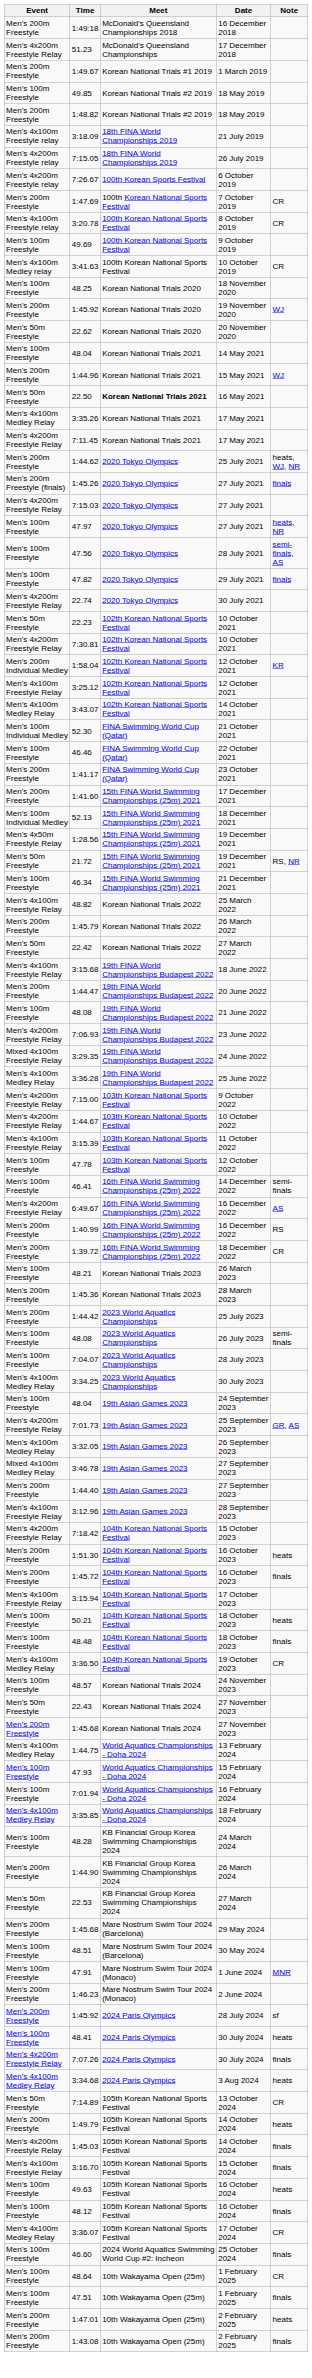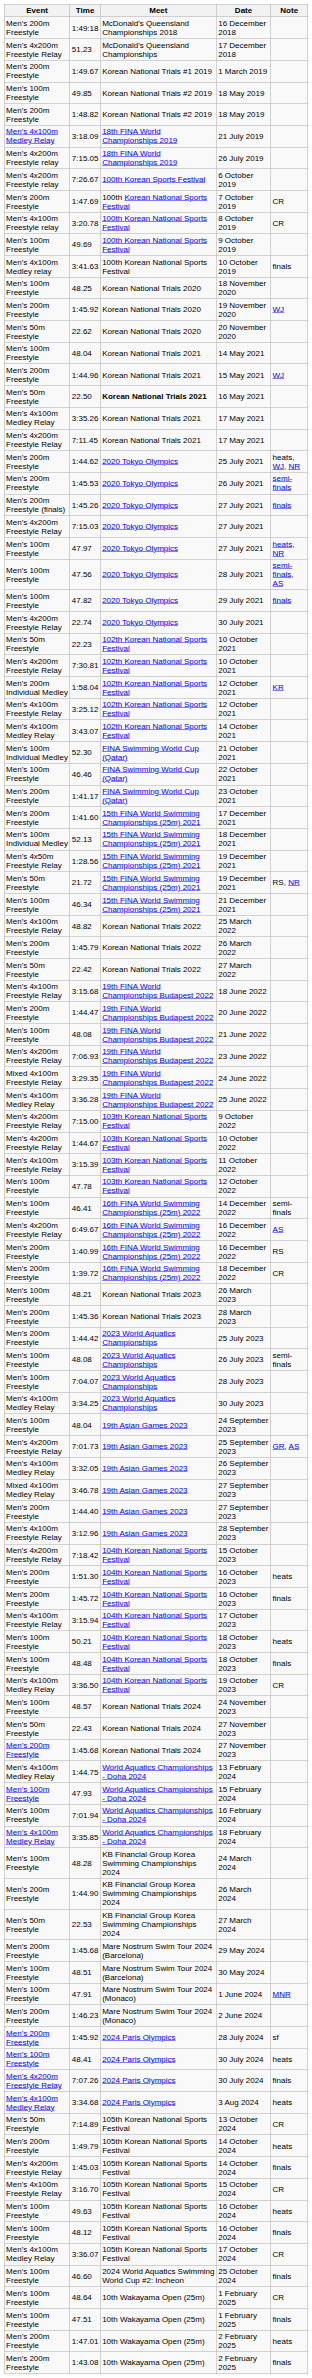(32, 136) Men's 4x100m Freestyle relay -> (32, 136) Men's 4x100m Medley Relay
(278, 266) CR -> (282, 266) finals
+ row: (85, 483)
(282, 2167) finals -> (278, 2189) CR
